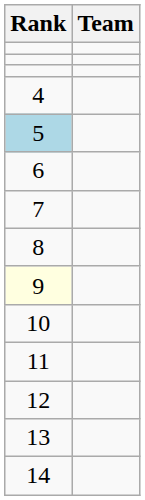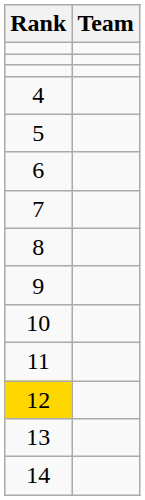(38, 132) lightblue background -> (38, 132) no background
(38, 285) lightyellow background -> (38, 285) no background
(38, 399) no background -> (38, 399) gold background
